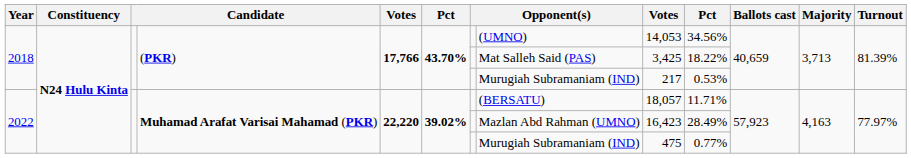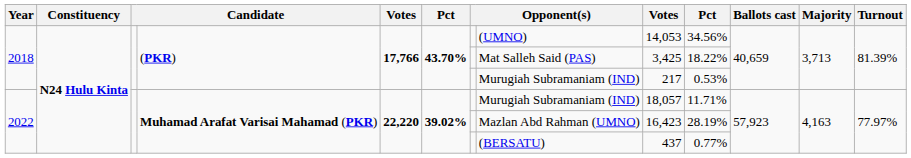(512, 100) (BERSATU) -> (559, 100) Murugiah Subramaniam (IND)
(707, 121) 28.49% -> (707, 121) 28.19%
(559, 142) Murugiah Subramaniam (IND) -> (512, 142) (BERSATU)
(672, 142) 475 -> (672, 142) 437
